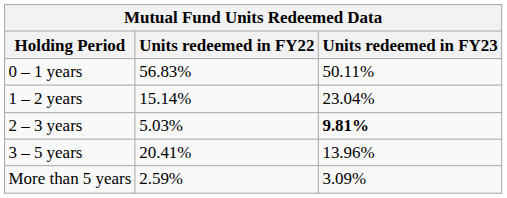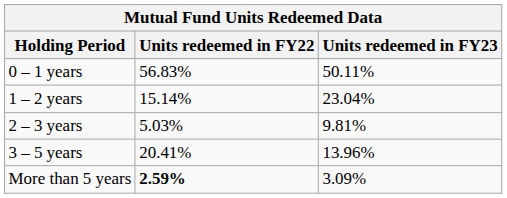(346, 125) bold -> (344, 125) normal
(161, 179) normal -> (163, 179) bold
